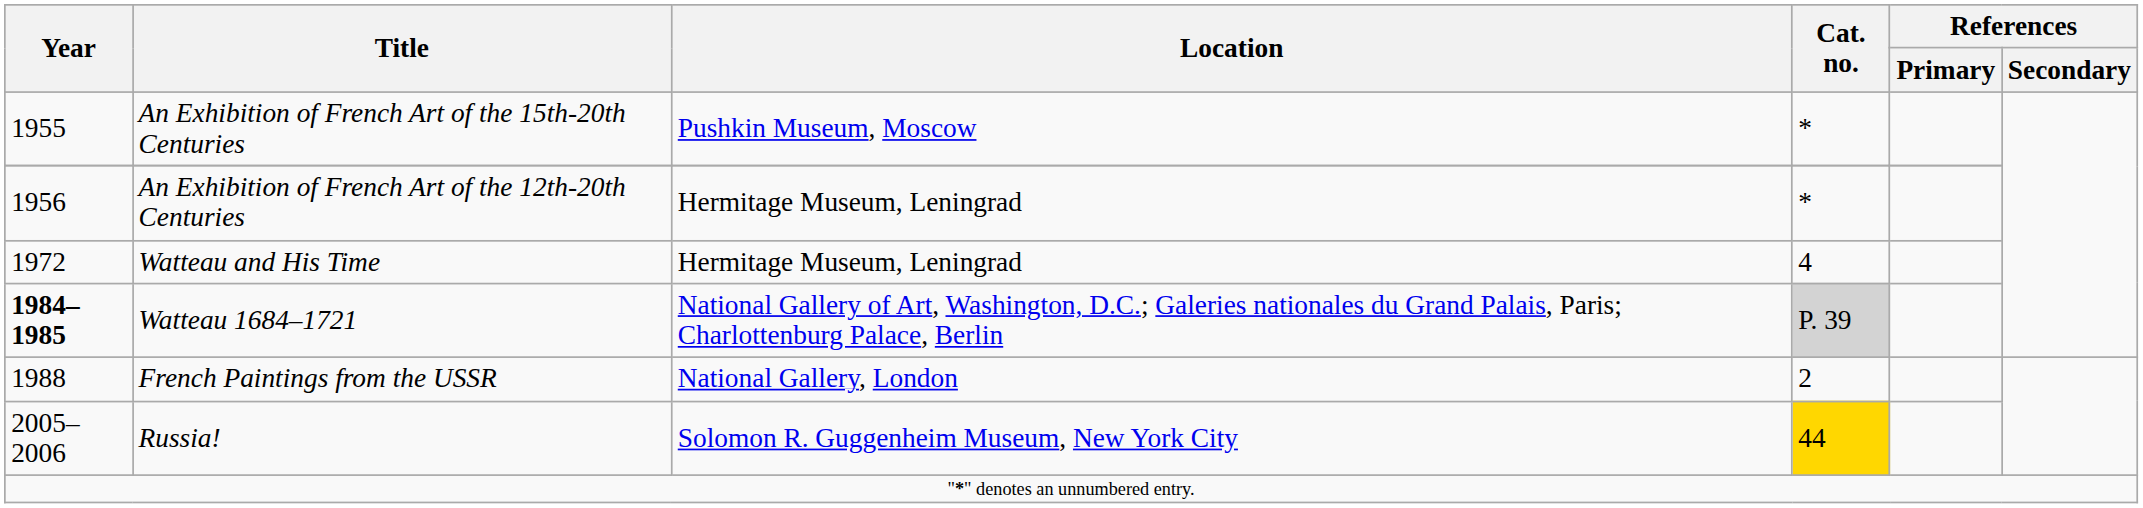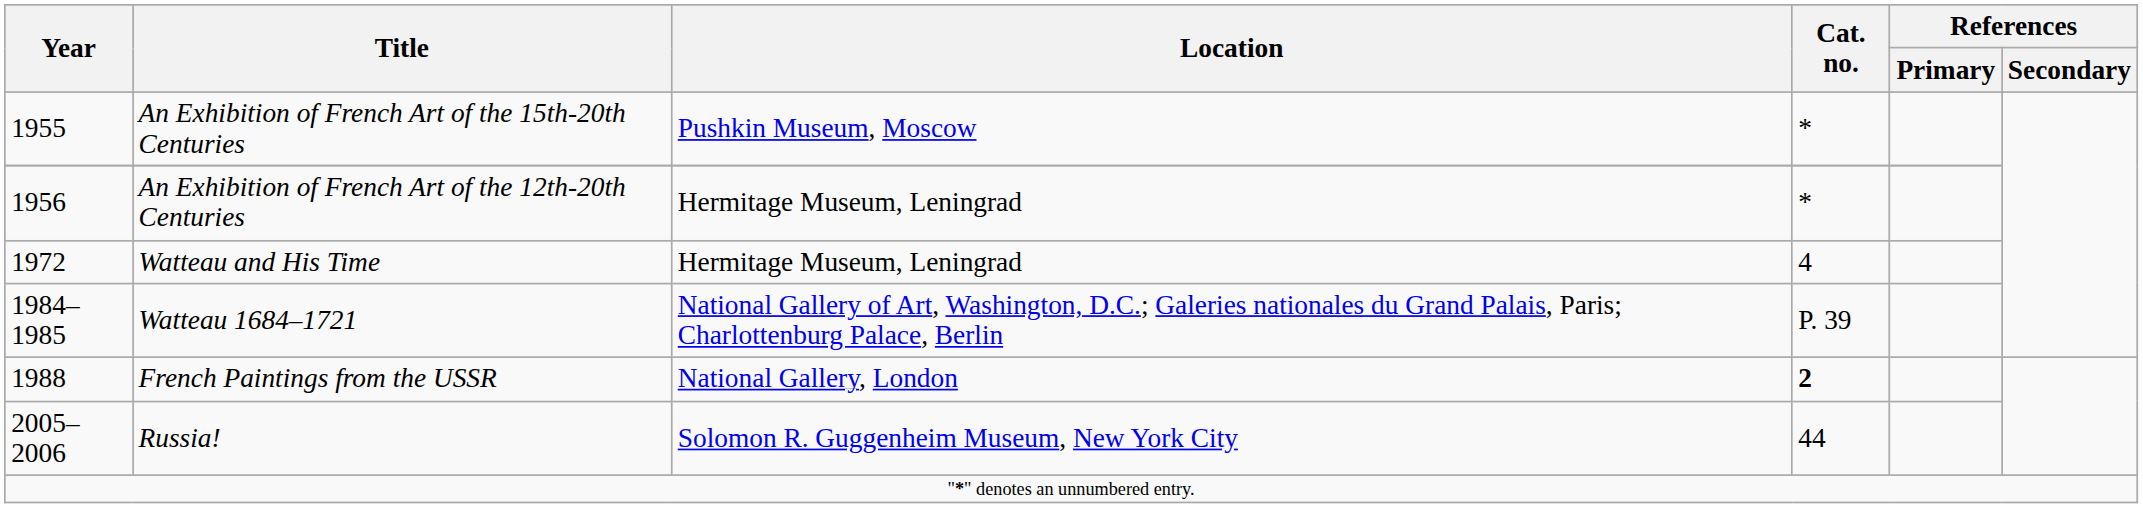(45, 320) bold -> (45, 320) normal
(1825, 320) lightgrey background -> (1825, 320) no background
(1805, 378) normal -> (1805, 378) bold
(1812, 437) gold background -> (1812, 437) no background
